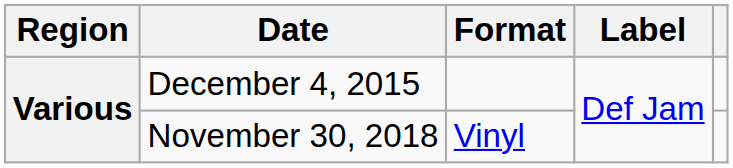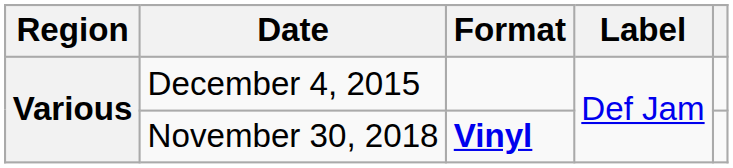(489, 135) normal -> (493, 135) bold
